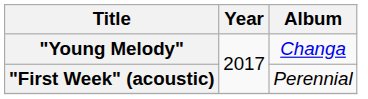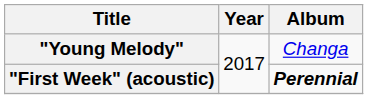(313, 78) normal -> (316, 78) bold
